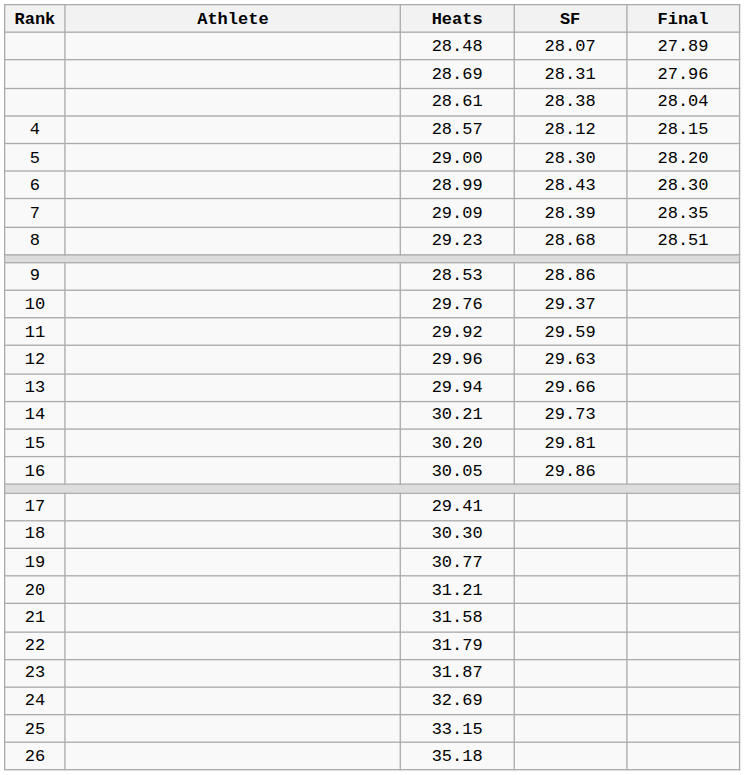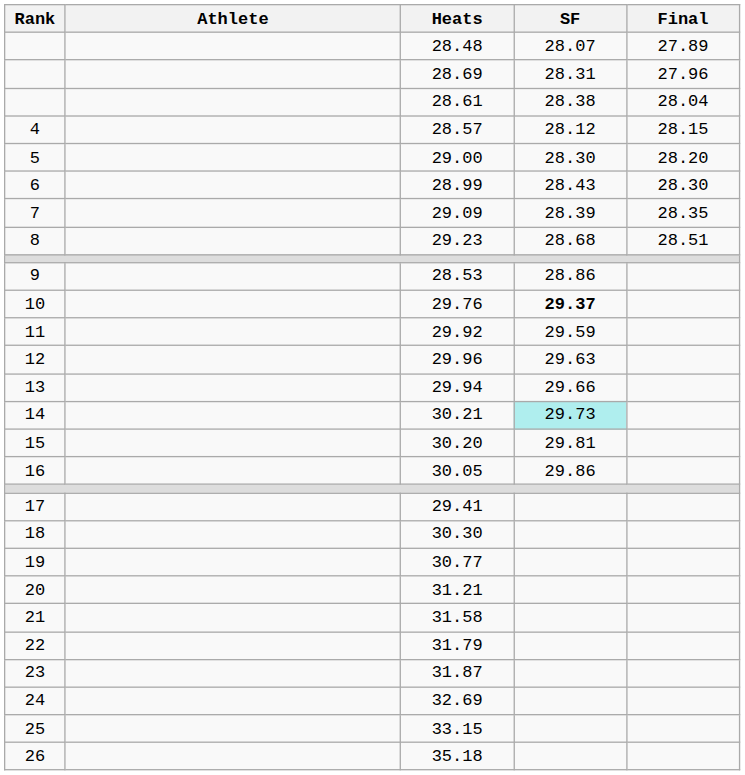(570, 304) normal -> (570, 304) bold
(570, 415) no background -> (570, 415) paleturquoise background
